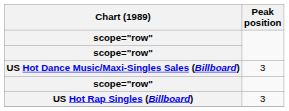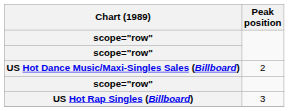(263, 68) 3 -> (263, 68) 2
